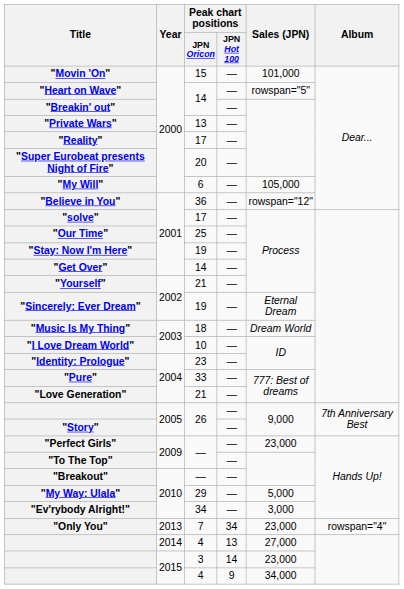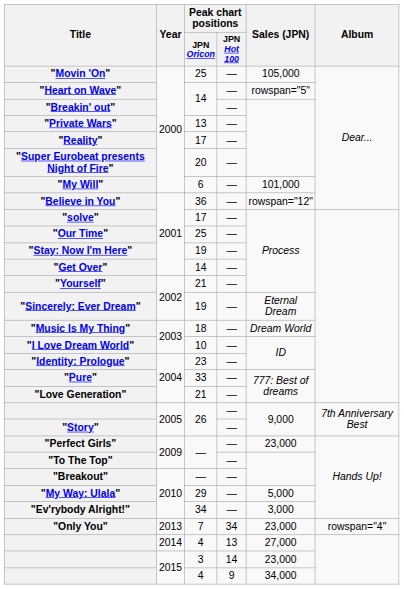(201, 74) 15 -> (201, 74) 25
(281, 74) 101,000 -> (281, 74) 105,000
(281, 185) 105,000 -> (281, 185) 101,000
